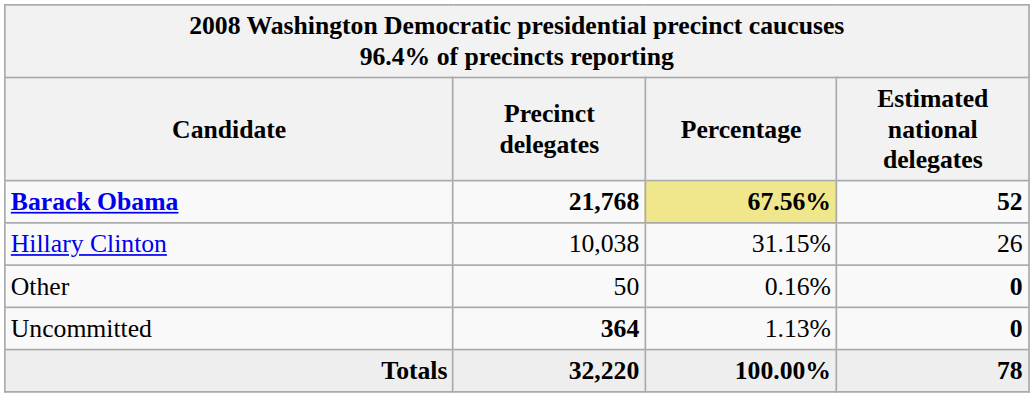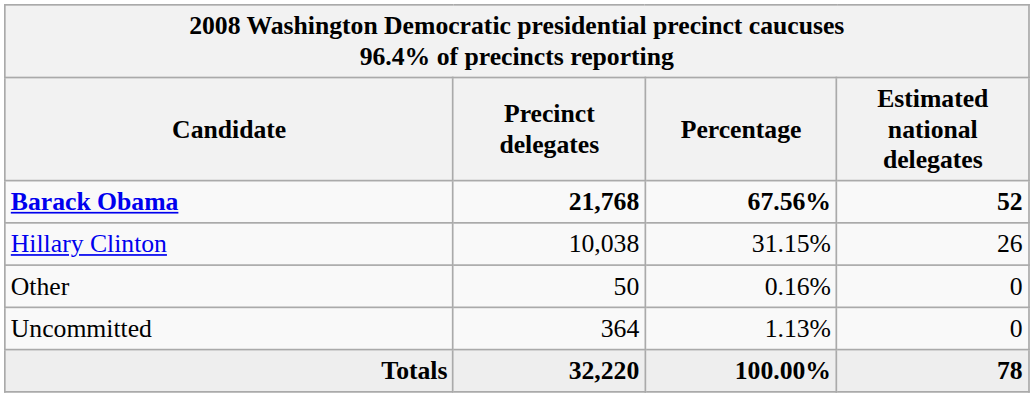(789, 201) khaki background -> (789, 201) no background
(1016, 286) bold -> (1016, 286) normal
(620, 328) bold -> (620, 328) normal
(1016, 328) bold -> (1016, 328) normal
